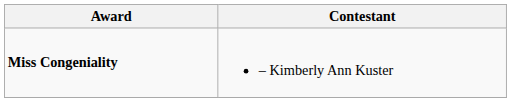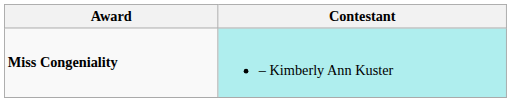(362, 71) no background -> (362, 71) paleturquoise background
